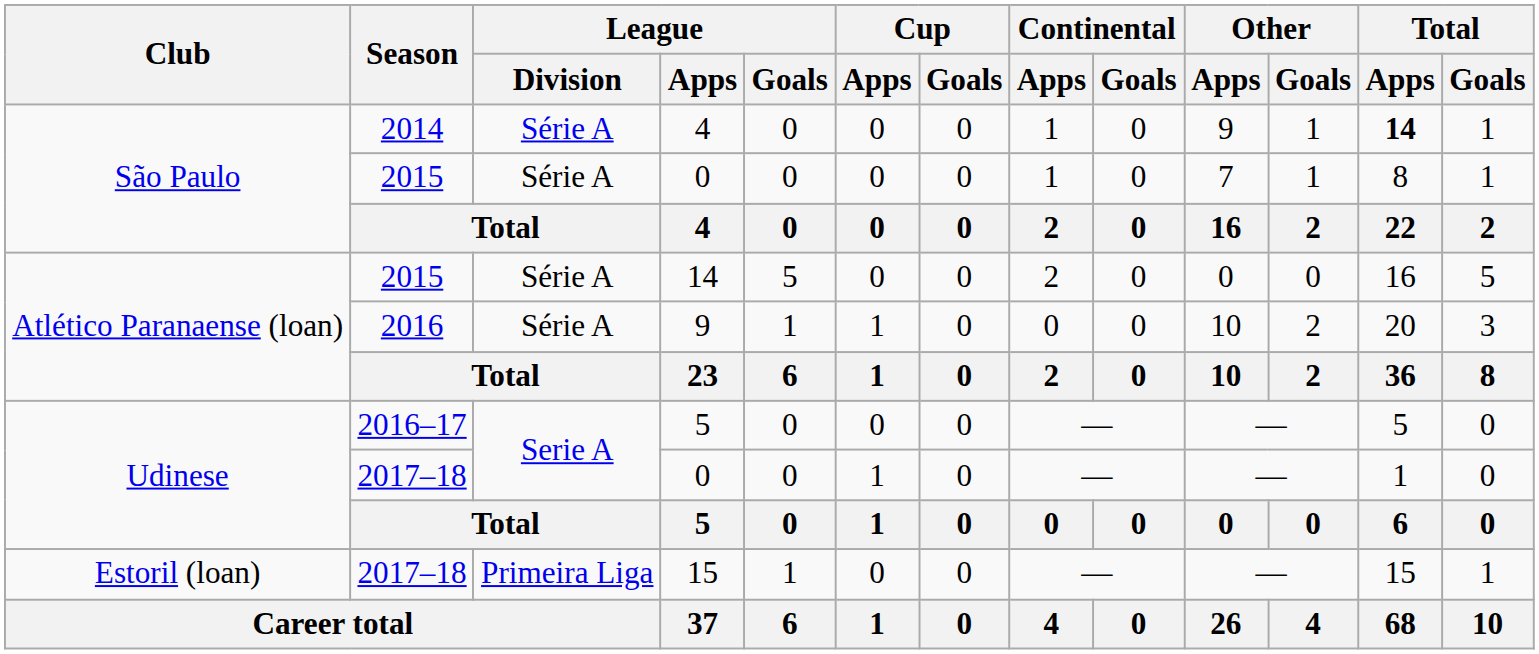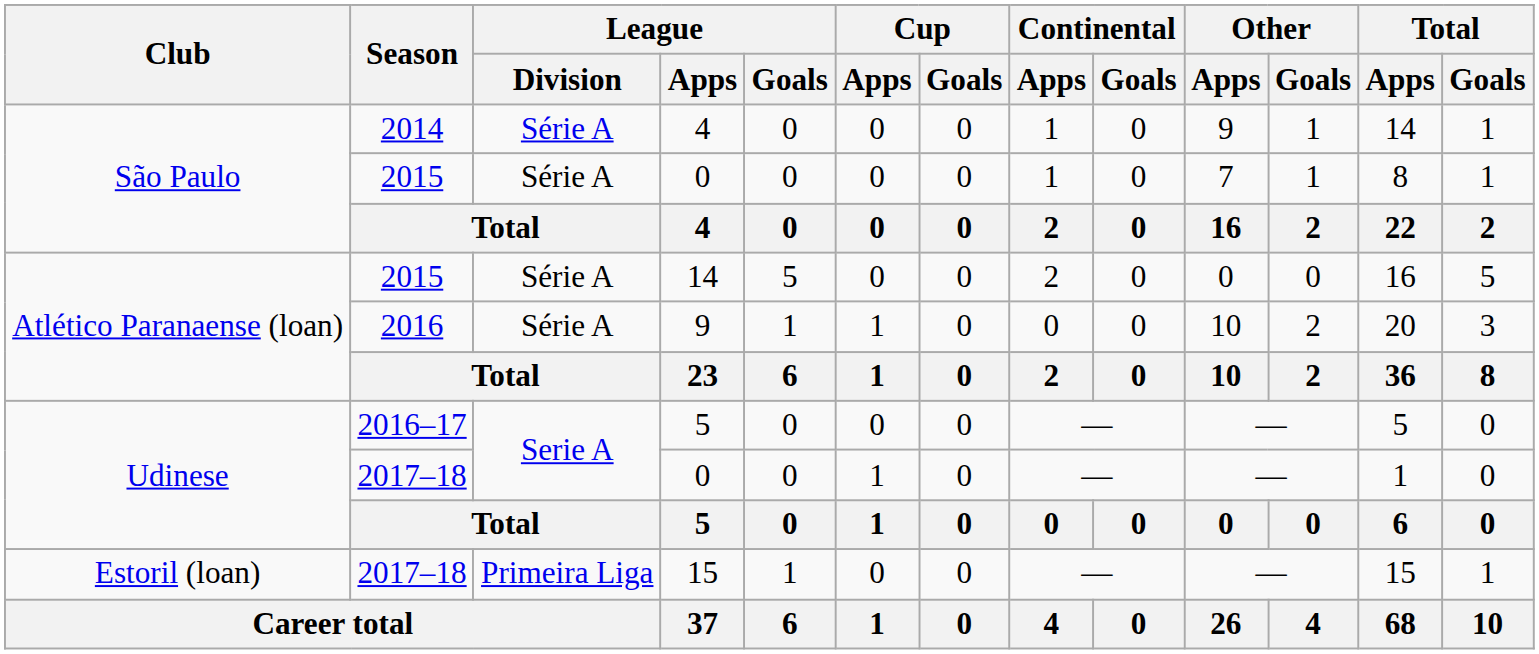(1400, 128) bold -> (1400, 128) normal
